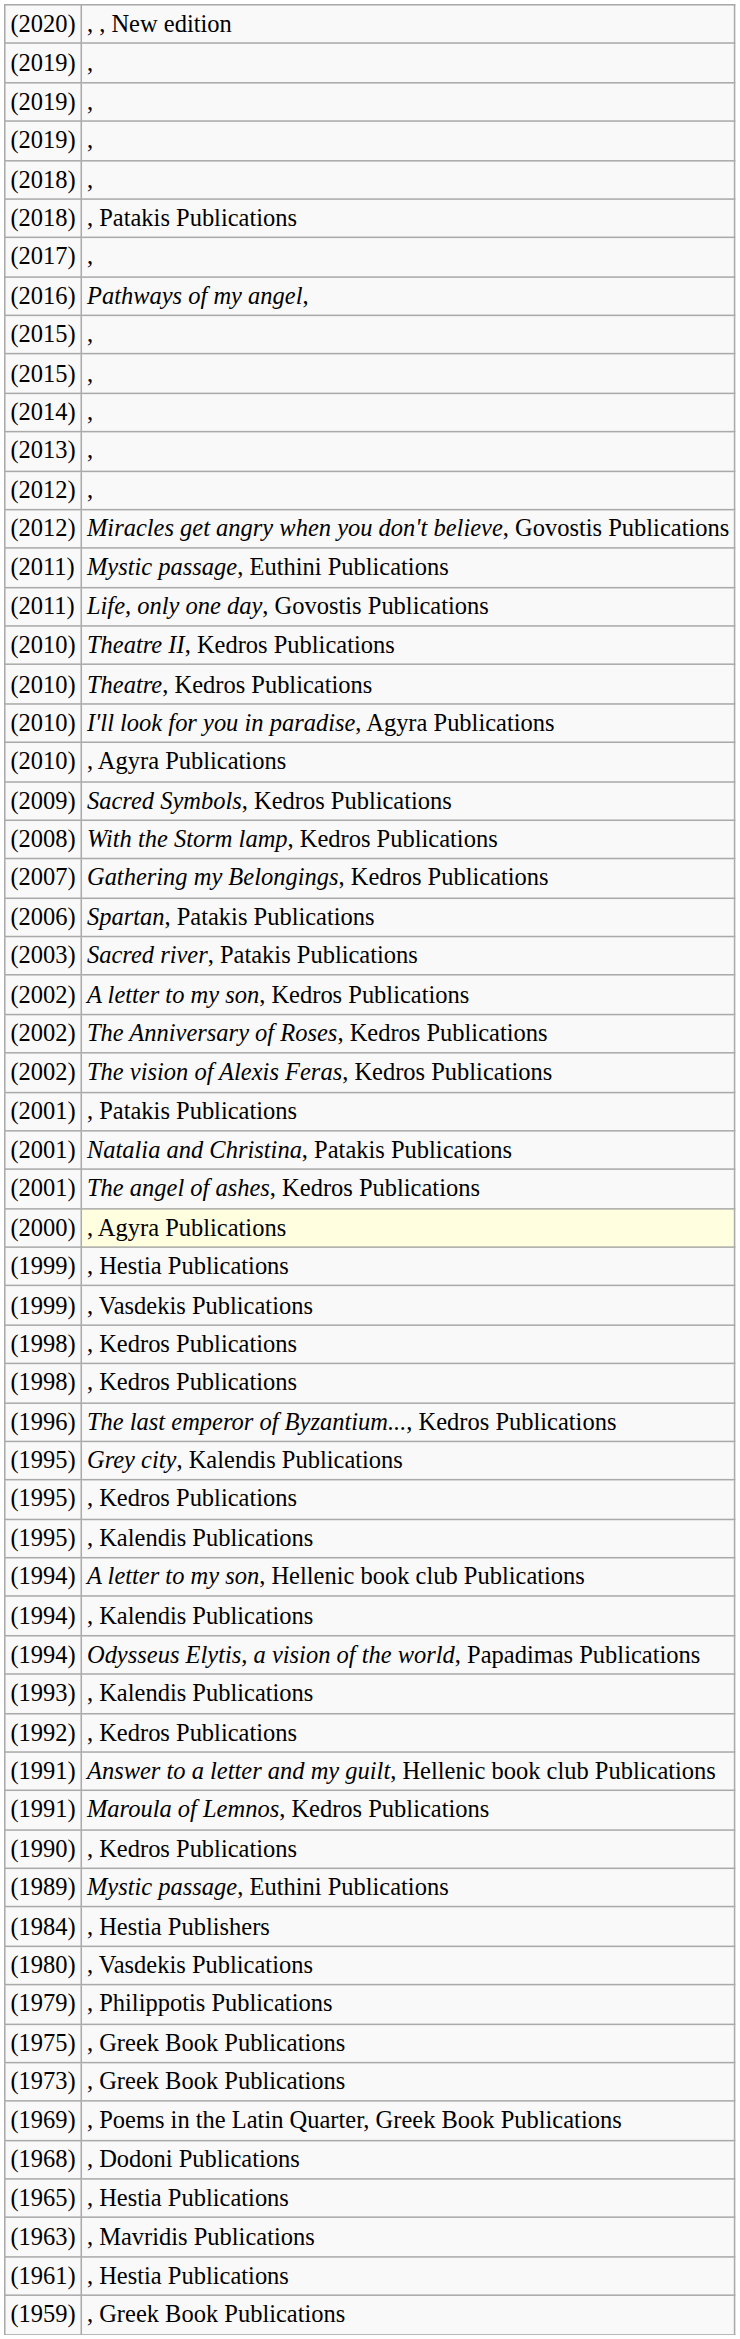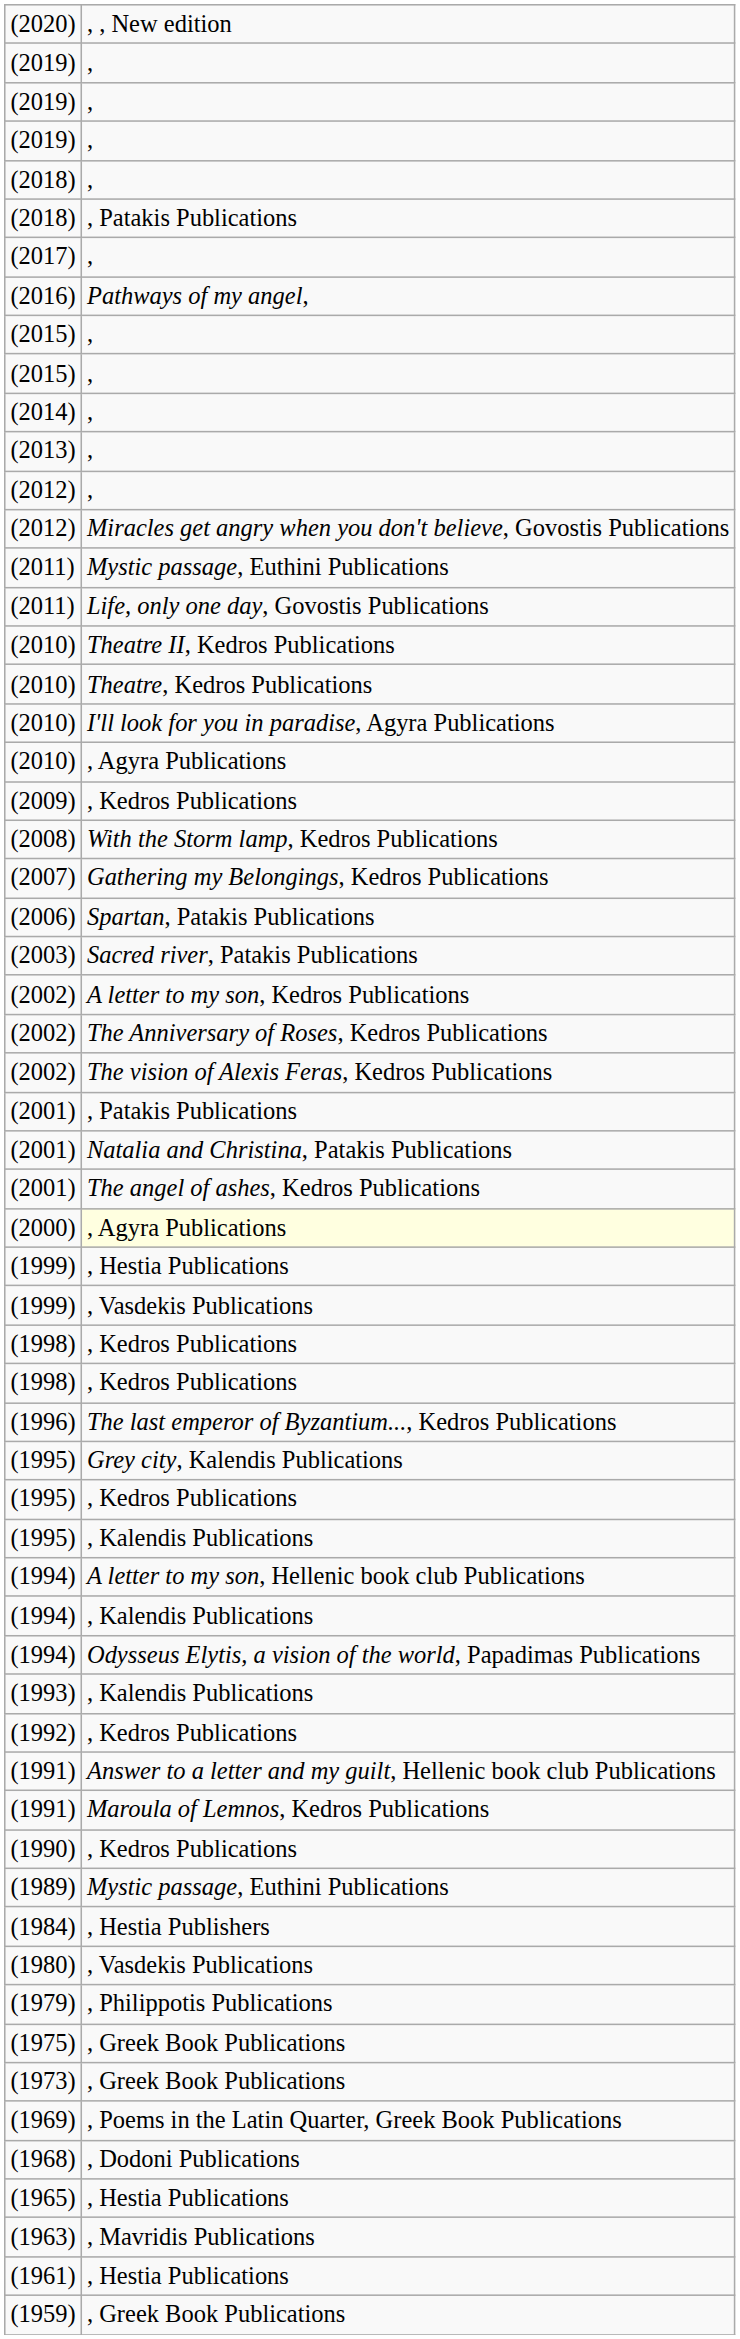(269, 800) Sacred Symbols, Kedros Publications -> (192, 800) , Kedros Publications
